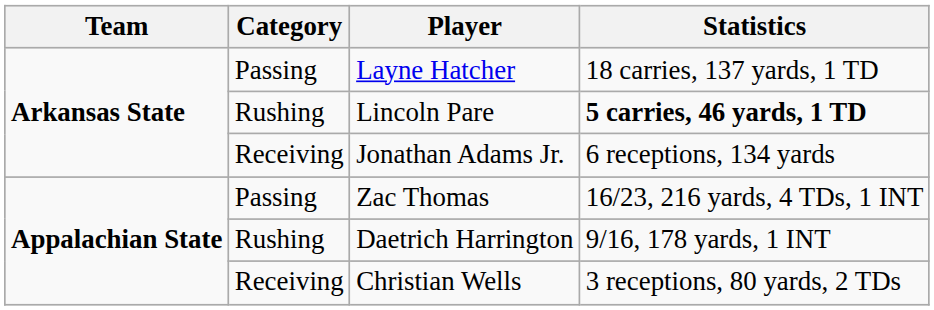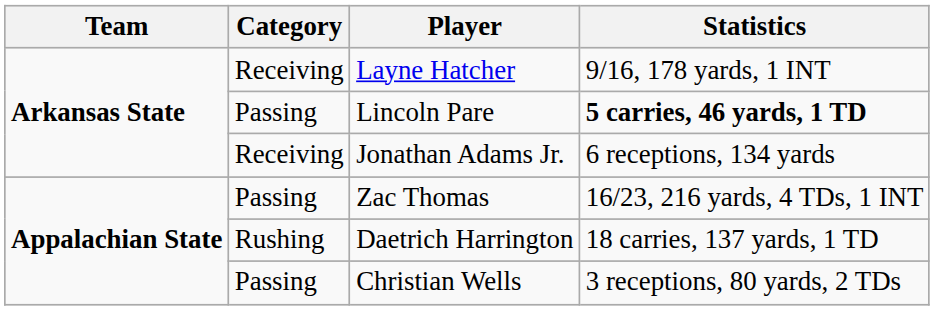(276, 69) Passing -> (289, 69) Receiving
(732, 69) 18 carries, 137 yards, 1 TD -> (708, 69) 9/16, 178 yards, 1 INT
(280, 111) Rushing -> (276, 111) Passing
(708, 239) 9/16, 178 yards, 1 INT -> (732, 239) 18 carries, 137 yards, 1 TD
(289, 282) Receiving -> (276, 282) Passing
